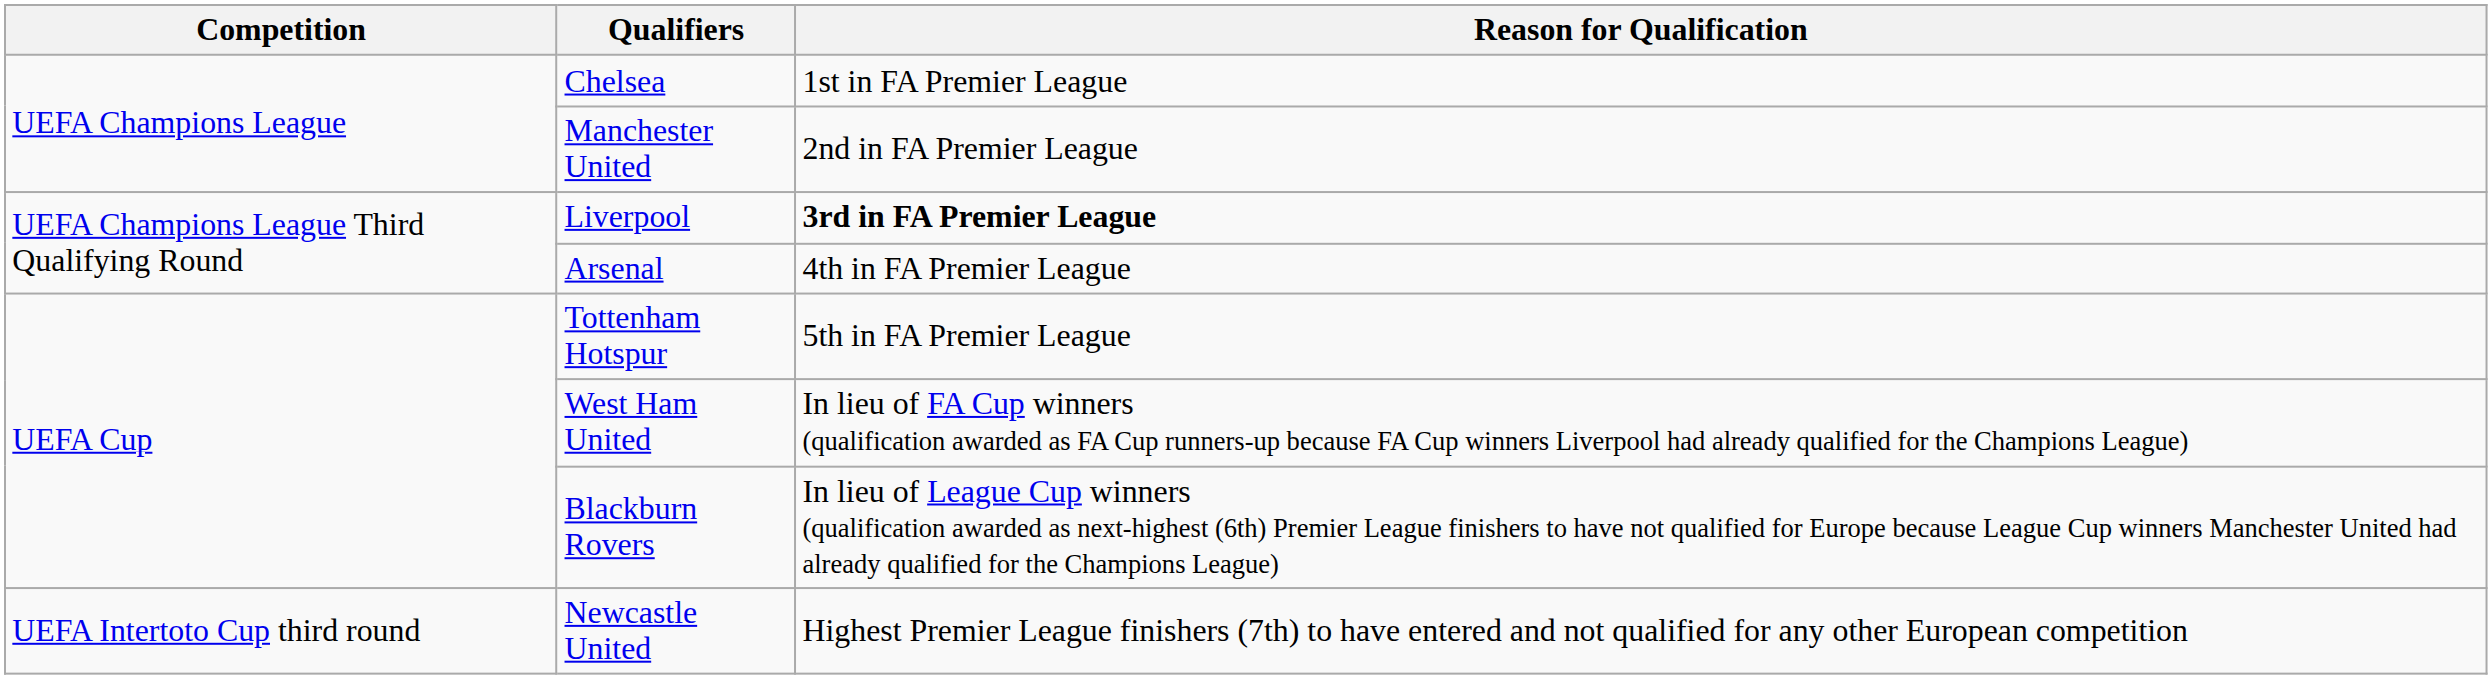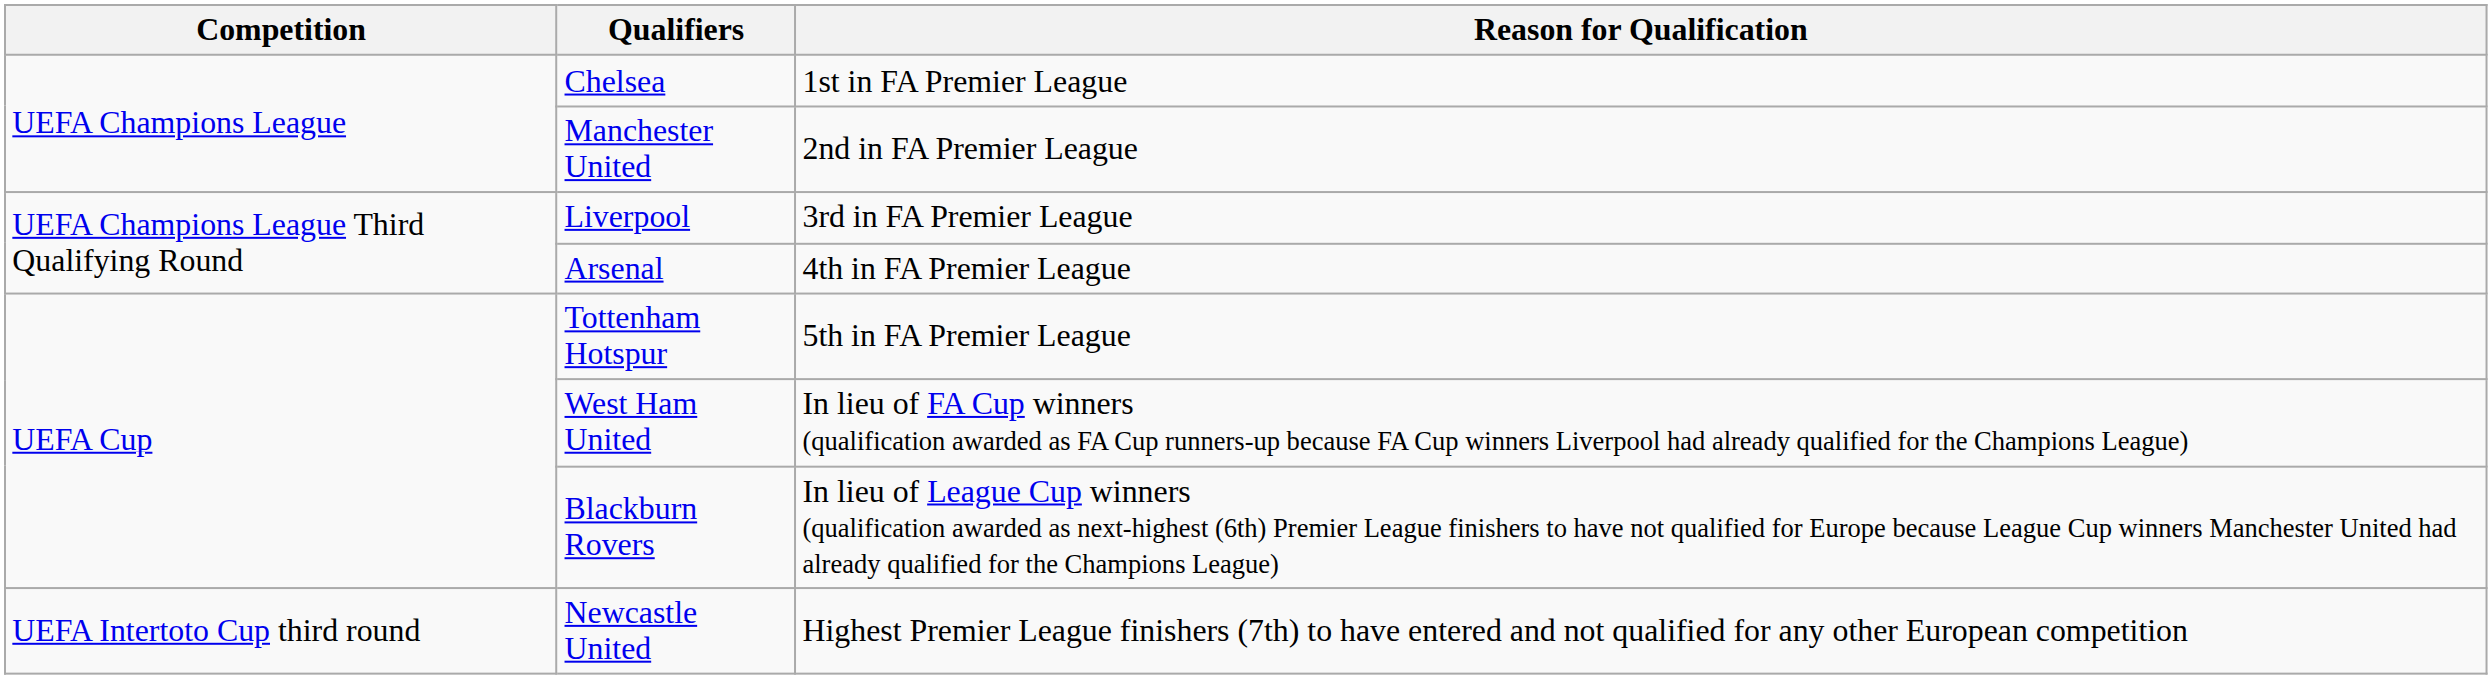(979, 217) bold -> (968, 217) normal
